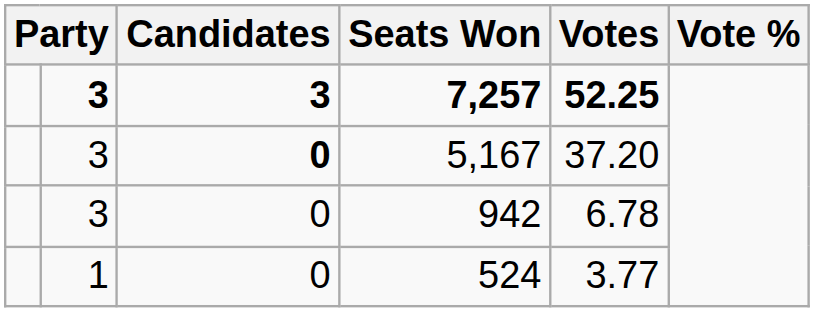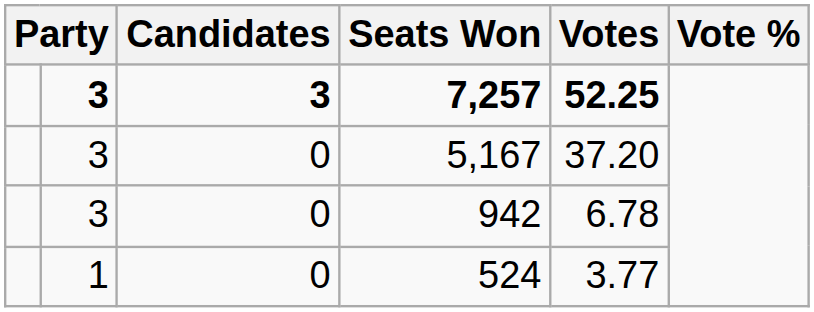(320, 154) bold -> (320, 154) normal
